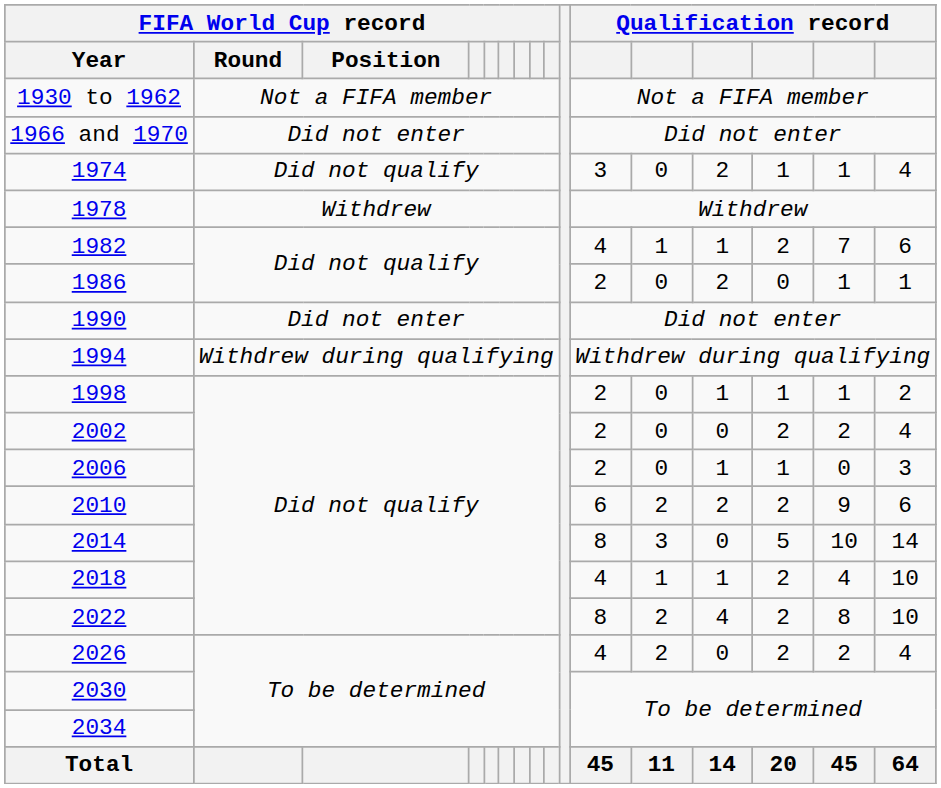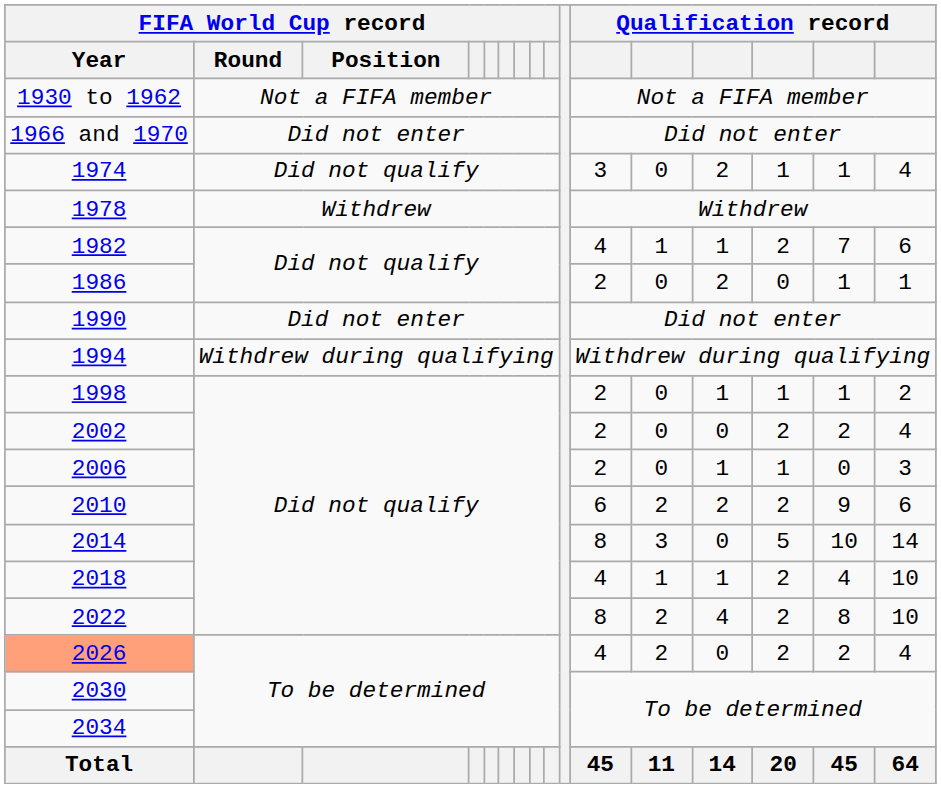(99, 654) no background -> (99, 654) lightsalmon background
